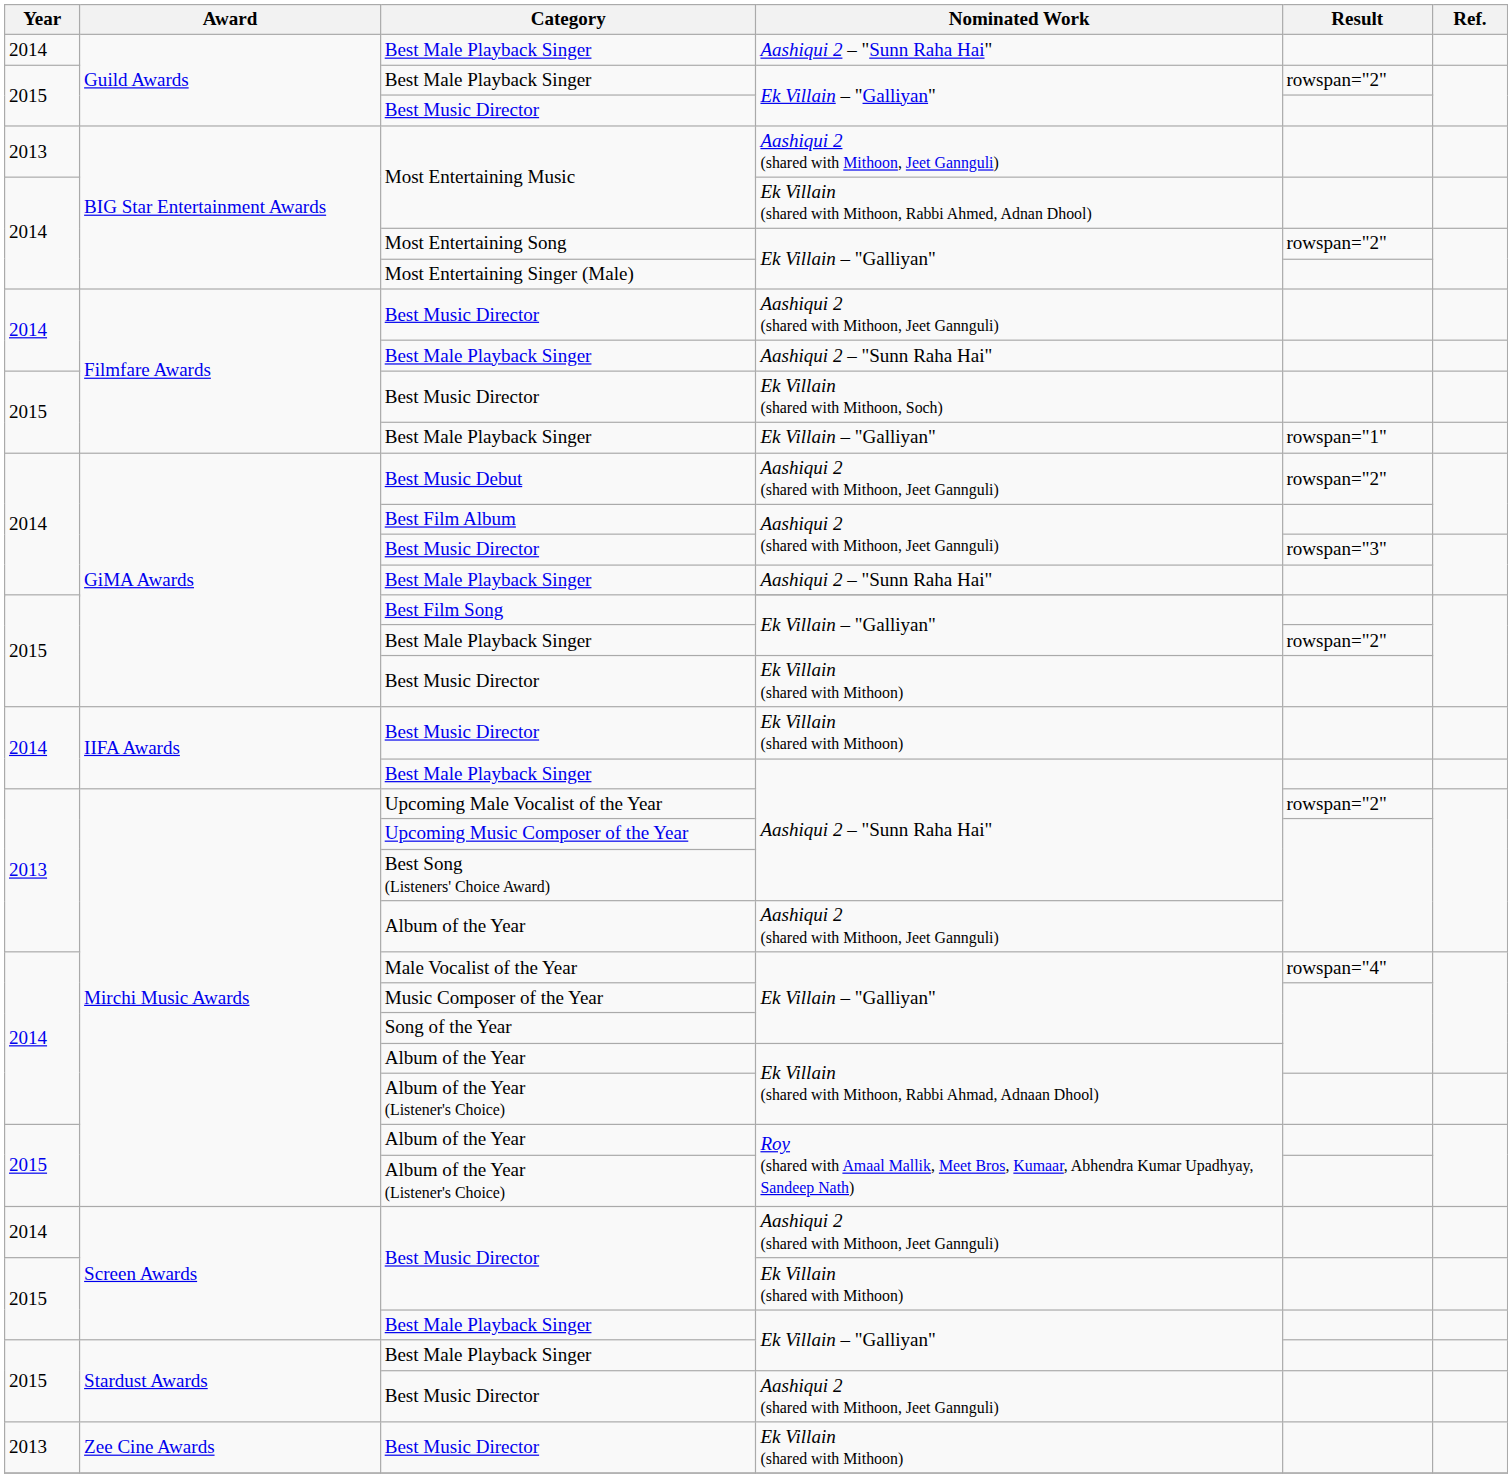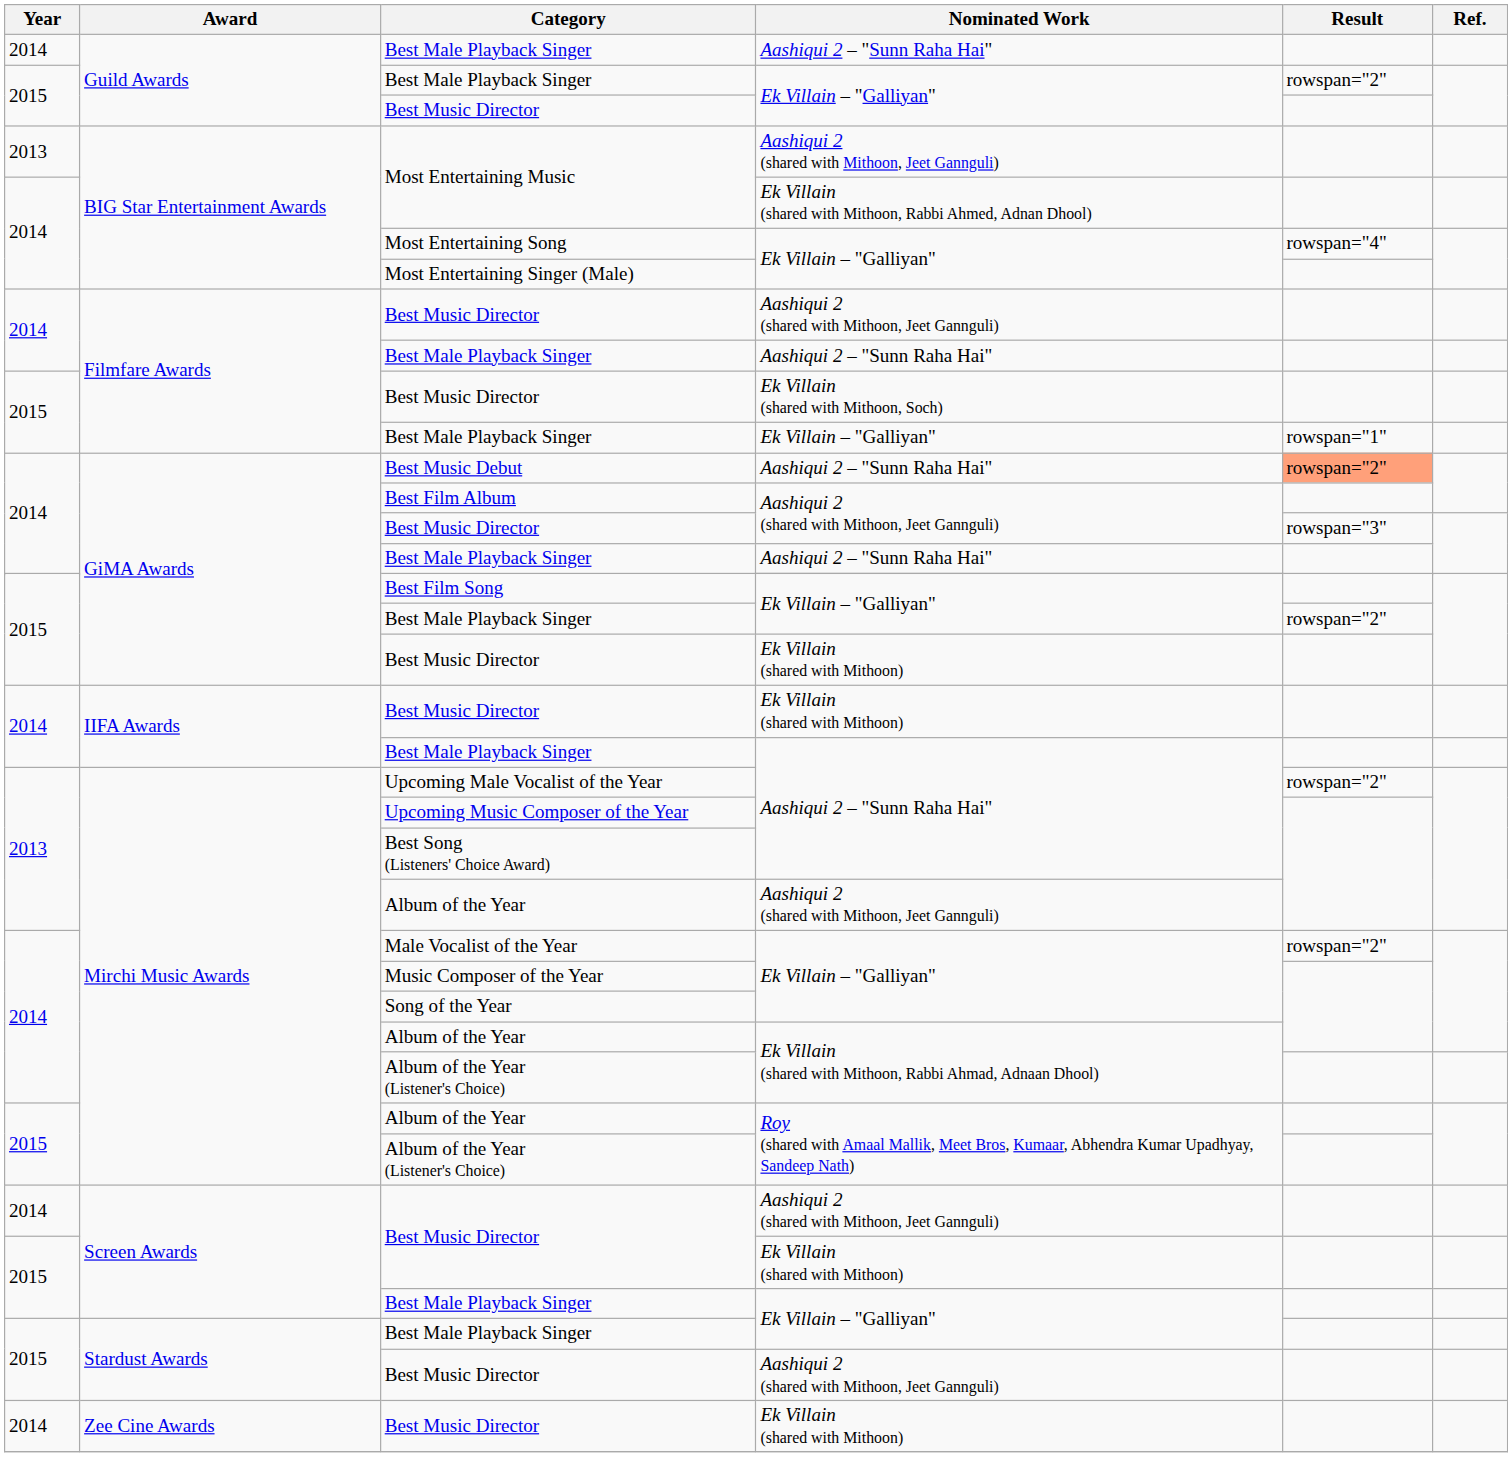(1337, 243) rowspan="2" -> (1337, 243) rowspan="4"
(880, 478) Aashiqui 2 (shared with Mithoon, Jeet Gannguli) -> (876, 467) Aashiqui 2 – "Sunn Raha Hai"
(1337, 478) no background -> (1337, 467) lightsalmon background
(1337, 967) rowspan="4" -> (1337, 945) rowspan="2"
(28, 1447) 2013 -> (28, 1426) 2014
